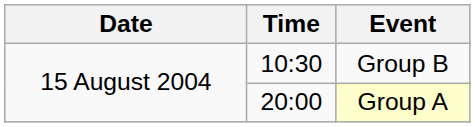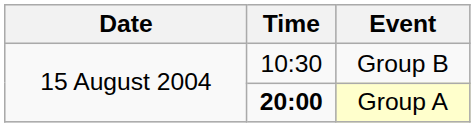(291, 102) normal -> (291, 102) bold
